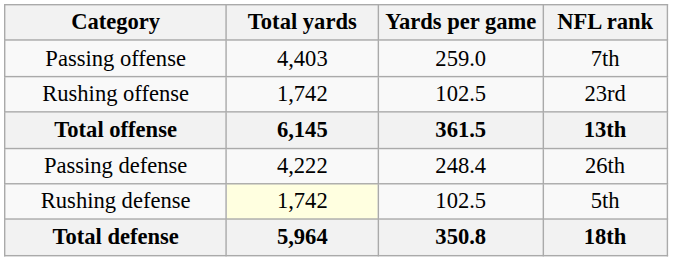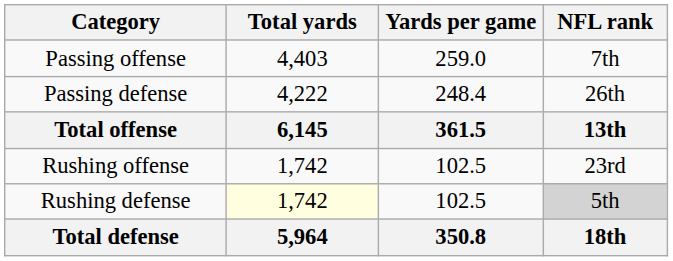rows swapped: (116, 93) <-> (116, 165)
(605, 201) no background -> (605, 201) lightgrey background
